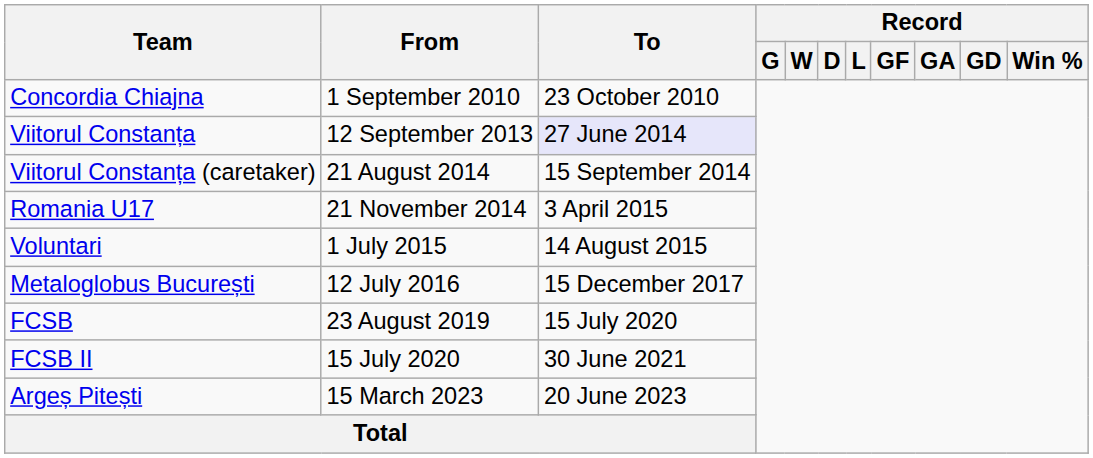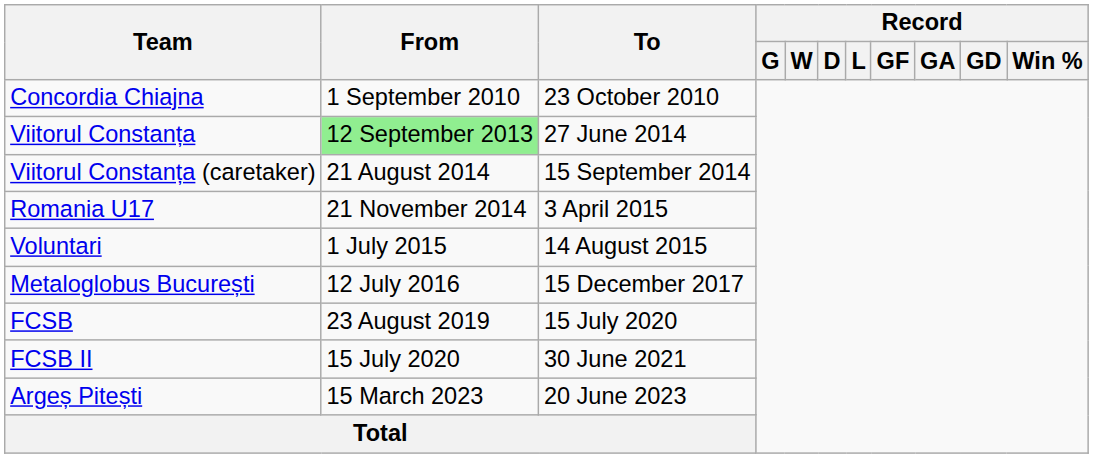(430, 135) no background -> (430, 135) lightgreen background
(615, 135) lavender background -> (615, 135) no background
